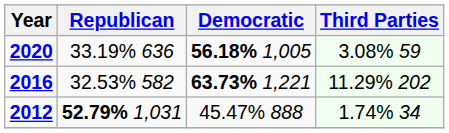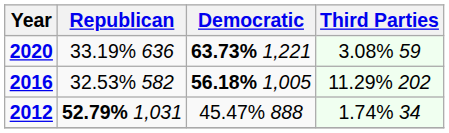(251, 51) 56.18% 1,005 -> (251, 51) 63.73% 1,221
(251, 82) 63.73% 1,221 -> (251, 82) 56.18% 1,005
